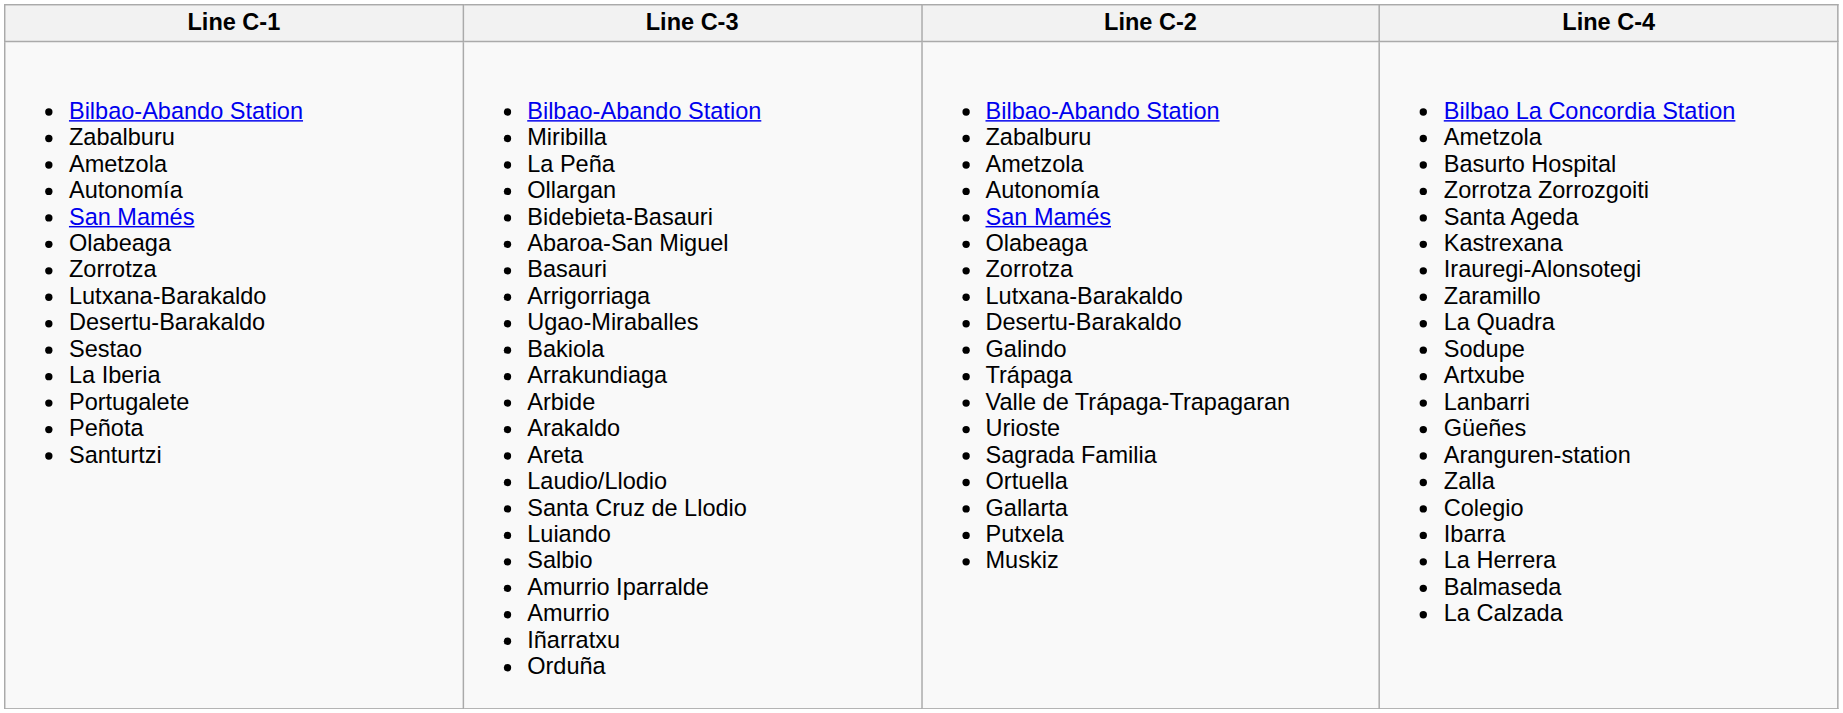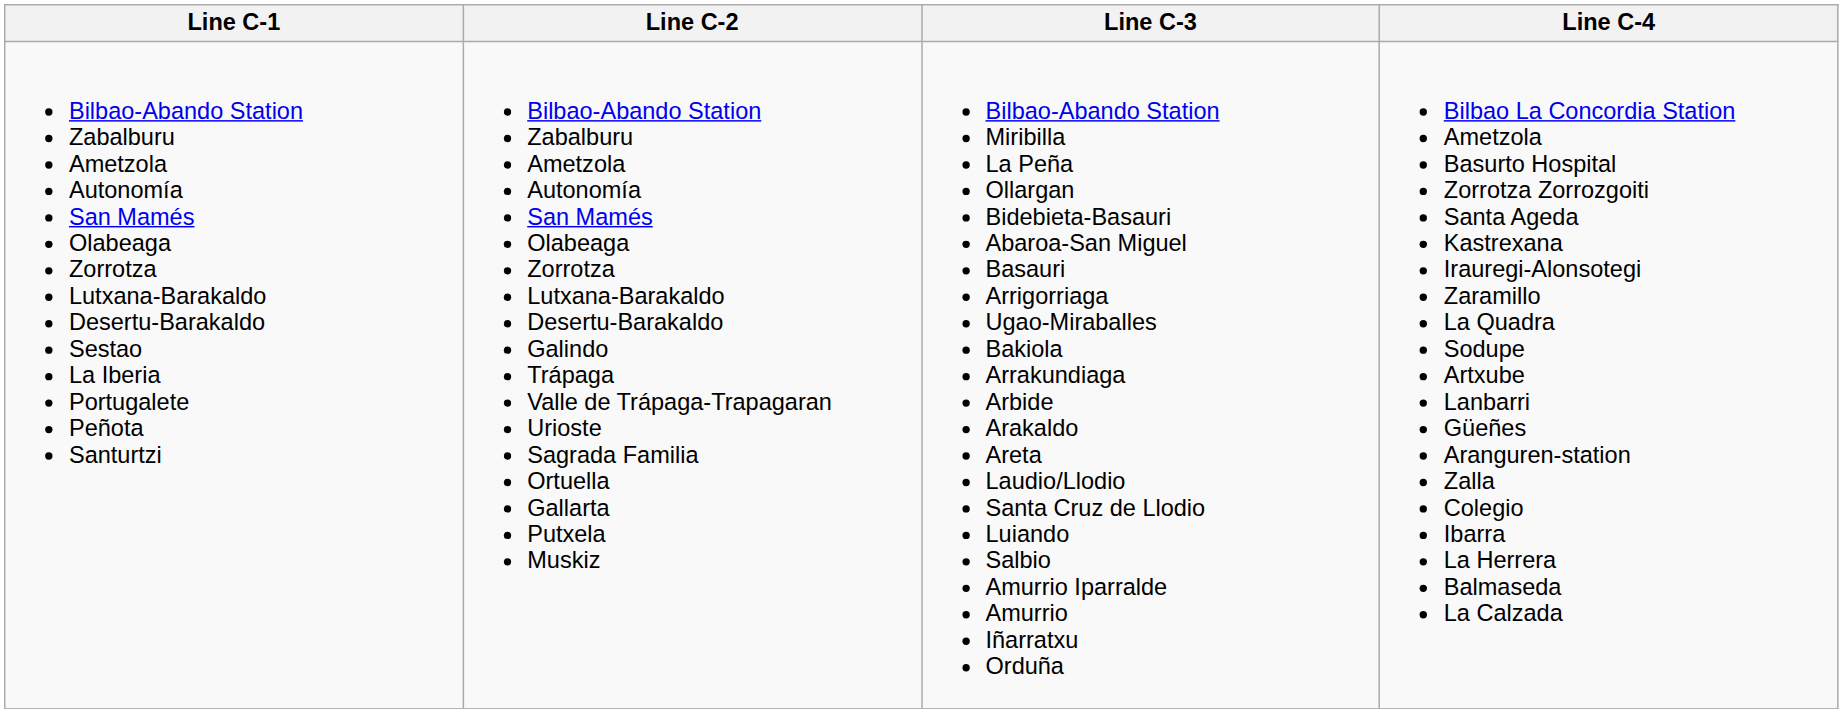columns swapped: (1150, 23) <-> (692, 23)
